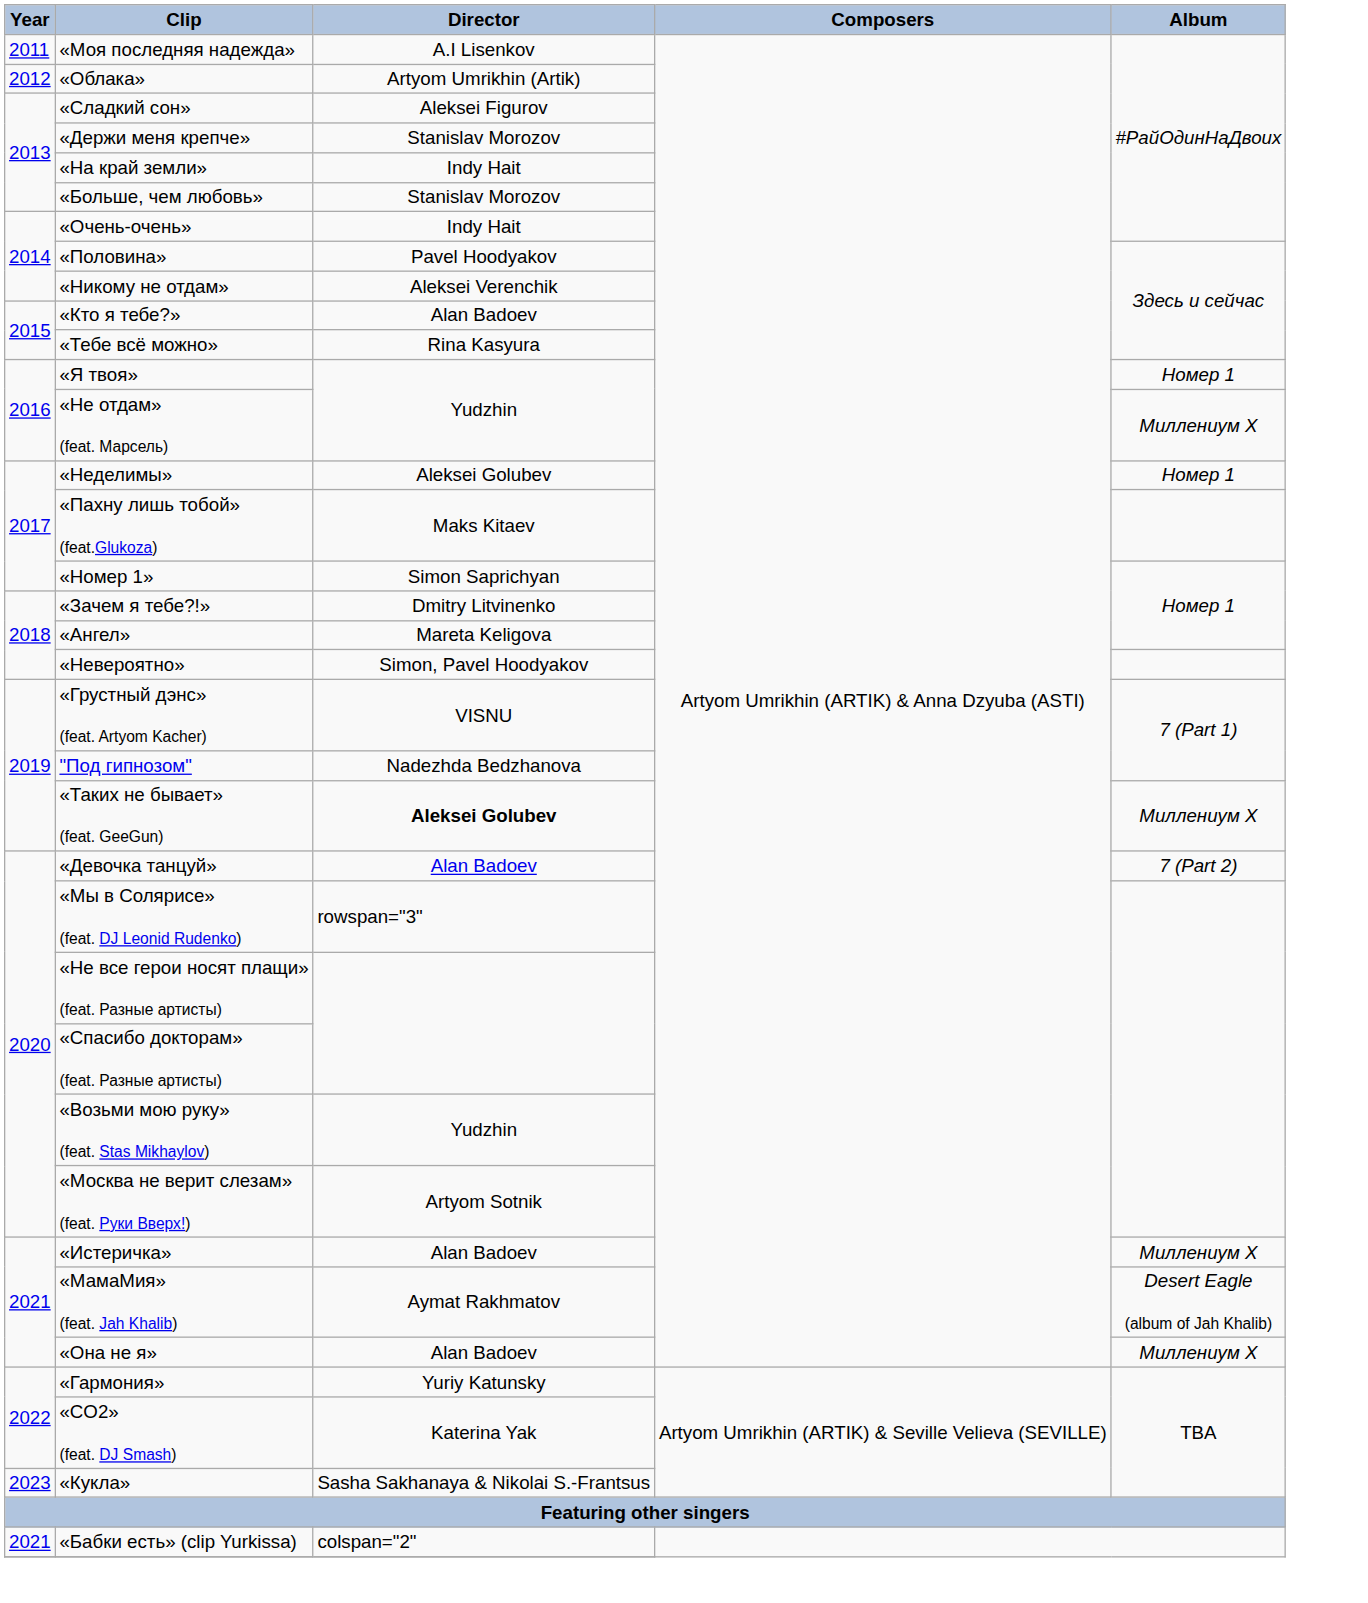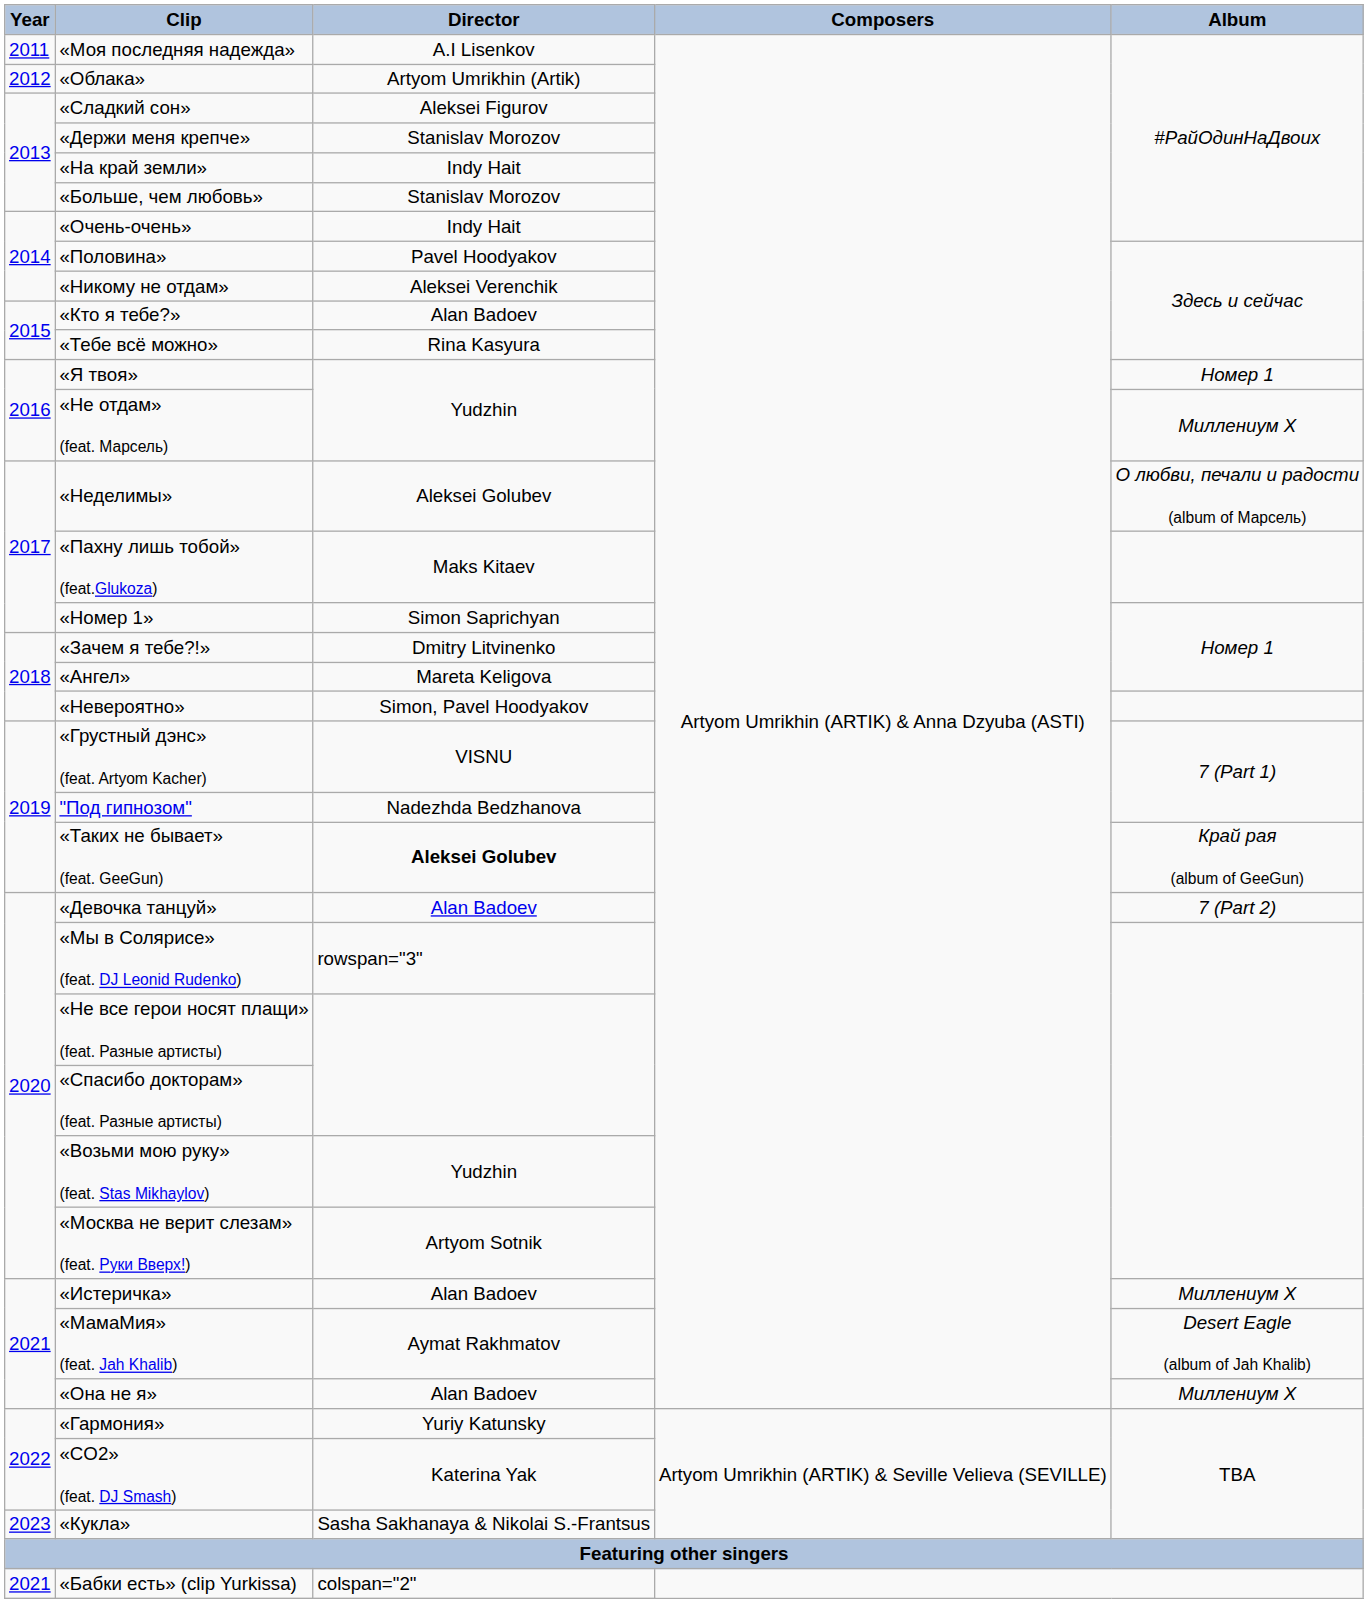(1198, 475) Номер 1 -> (1237, 496) О любви, печали и радости (album of Марсель)
(1198, 816) Миллениум Х -> (1237, 858) Край рая (album of GeeGun)
